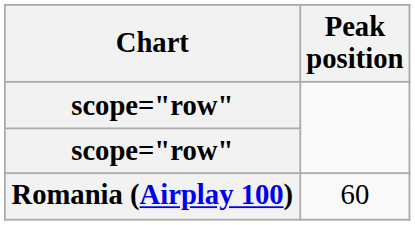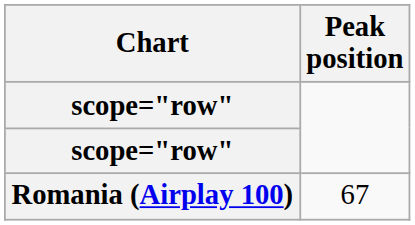(355, 195) 60 -> (355, 195) 67
